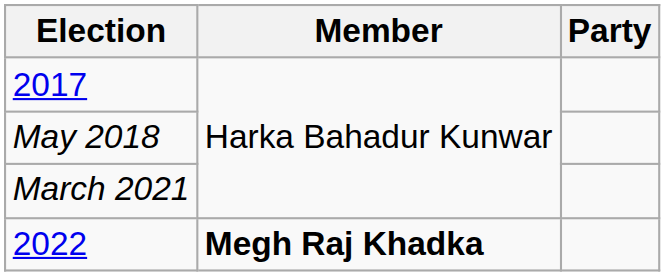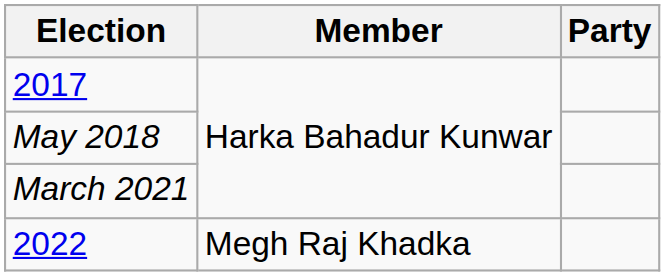(344, 243) bold -> (338, 243) normal
